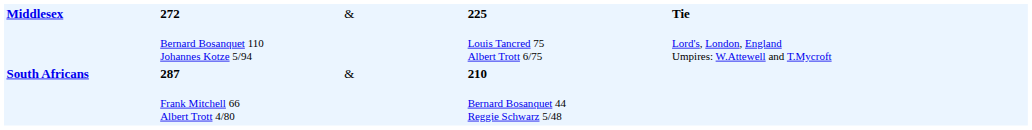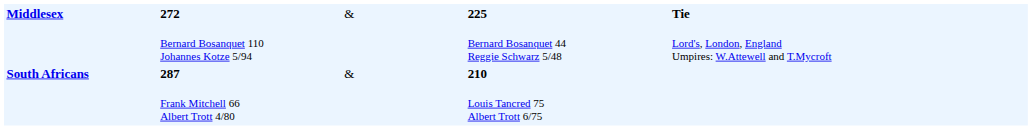(506, 50) Louis Tancred 75 Albert Trott 6/75 -> (517, 50) Bernard Bosanquet 44 Reggie Schwarz 5/48
(517, 110) Bernard Bosanquet 44 Reggie Schwarz 5/48 -> (506, 110) Louis Tancred 75 Albert Trott 6/75
